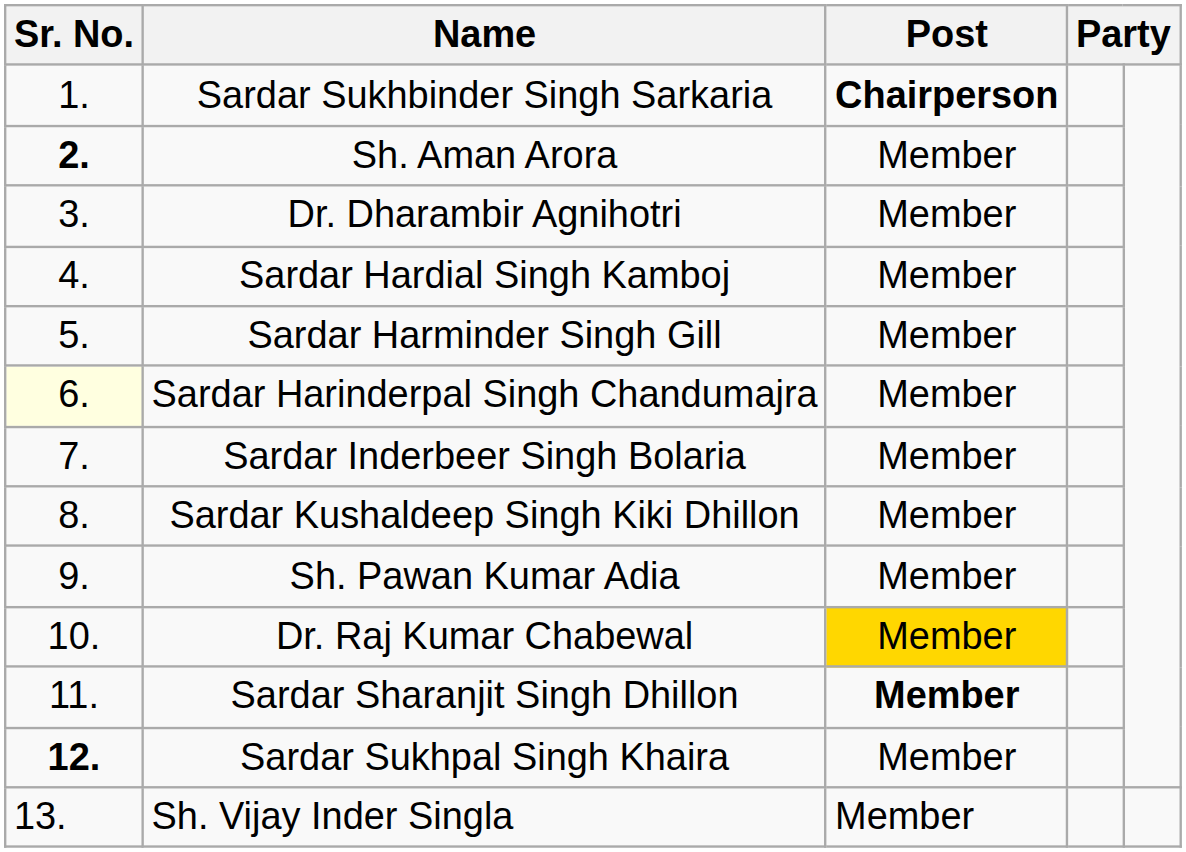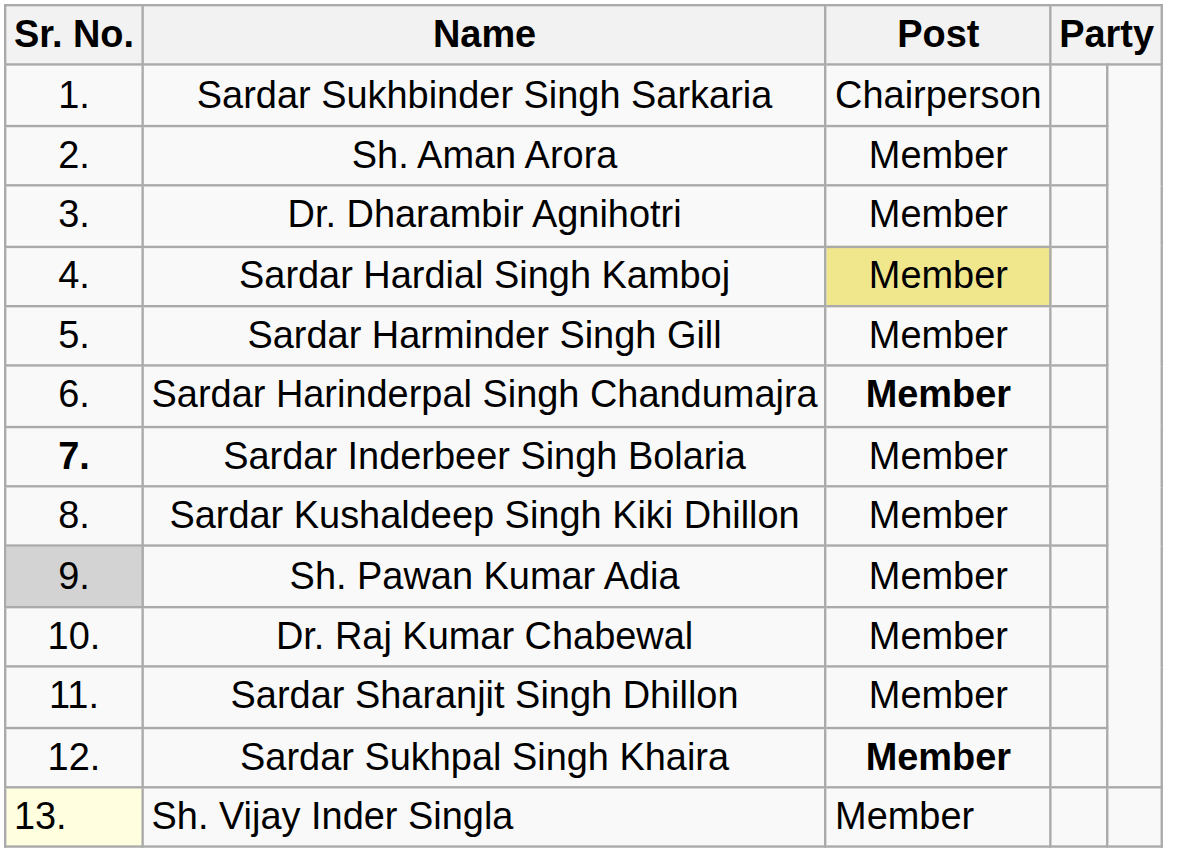(947, 94) bold -> (938, 94) normal
(74, 154) bold -> (74, 154) normal
(947, 275) no background -> (938, 275) khaki background
(74, 395) lightyellow background -> (74, 395) no background
(947, 395) normal -> (938, 395) bold
(74, 455) normal -> (74, 455) bold
(74, 575) no background -> (74, 575) lightgrey background
(947, 635) gold background -> (938, 635) no background
(947, 696) bold -> (938, 696) normal
(74, 756) bold -> (74, 756) normal
(947, 756) normal -> (938, 756) bold
(40, 816) no background -> (40, 816) lightyellow background
